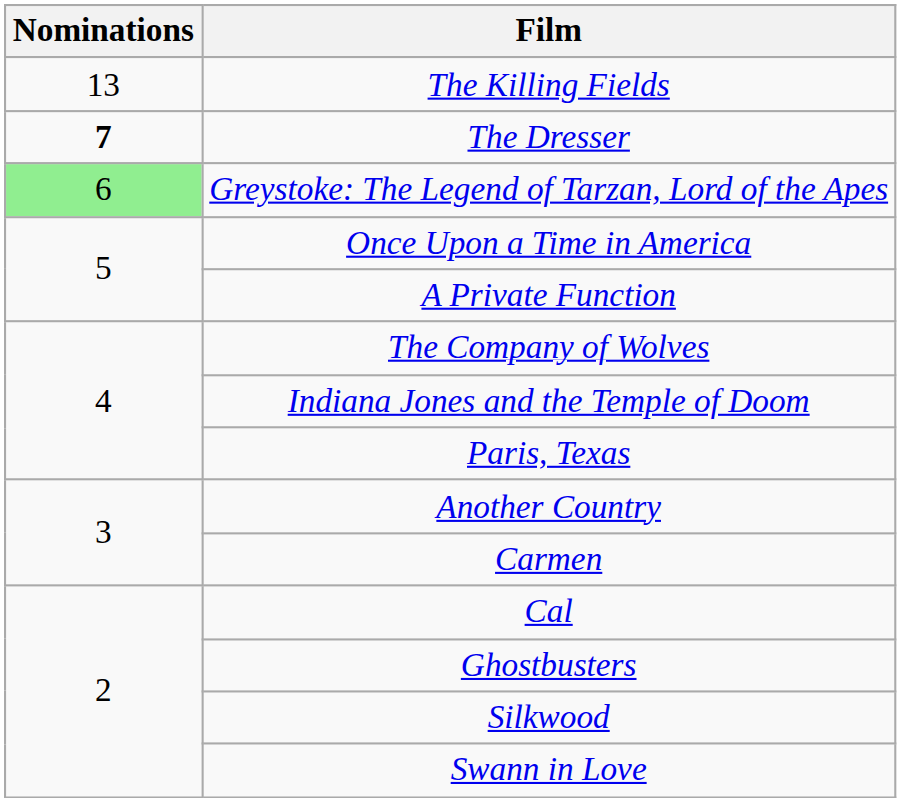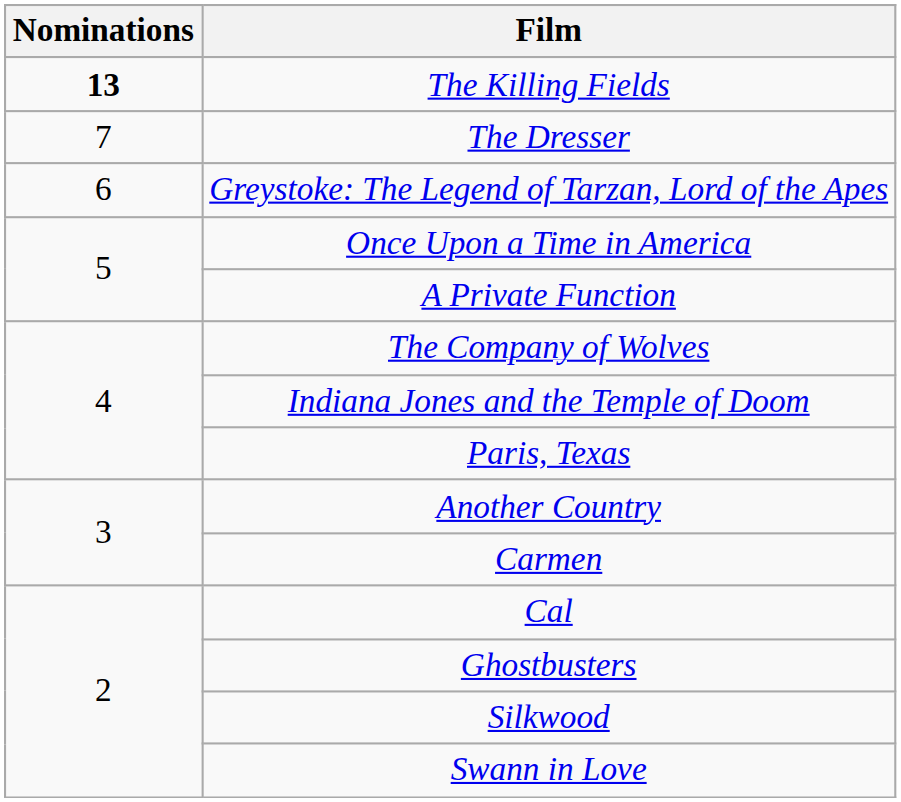(103, 83) normal -> (103, 83) bold
(103, 136) bold -> (103, 136) normal
(103, 189) lightgreen background -> (103, 189) no background
